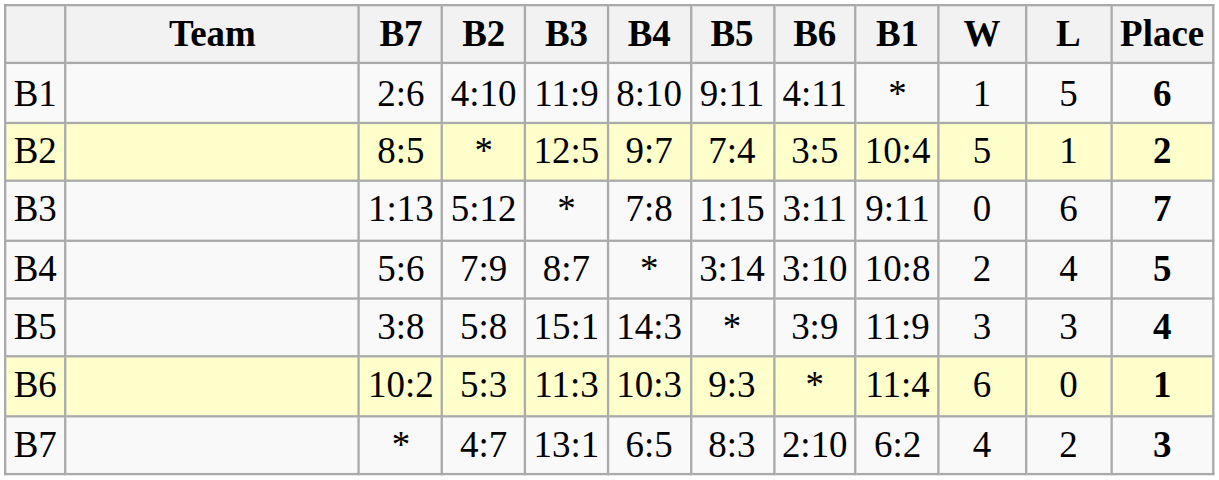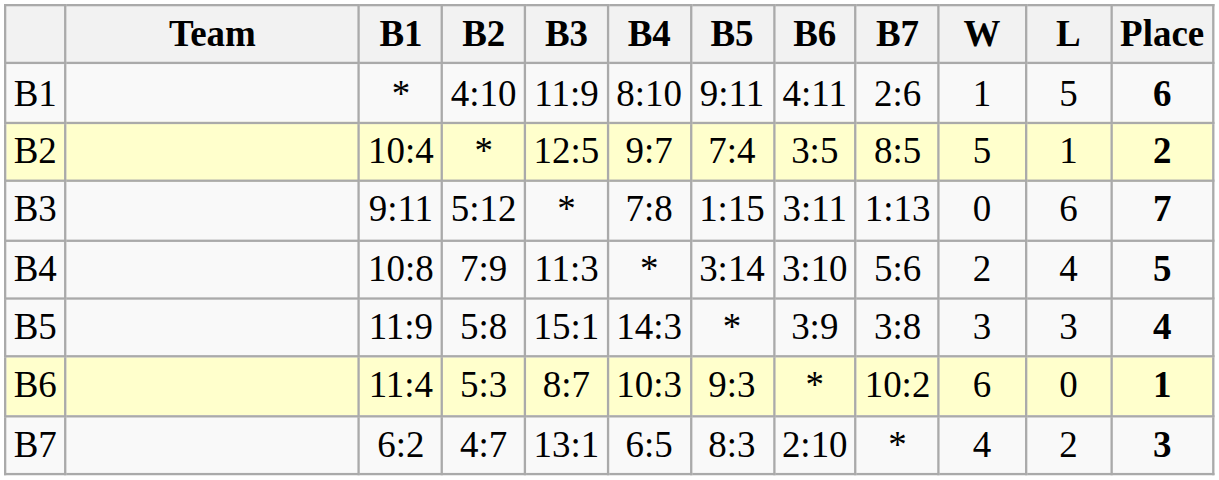columns swapped: (898, 33) <-> (401, 33)
(566, 268) 8:7 -> (566, 268) 11:3
(566, 385) 11:3 -> (566, 385) 8:7
